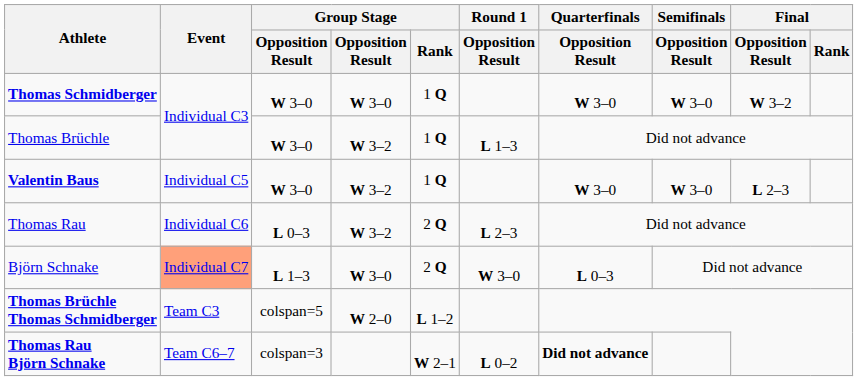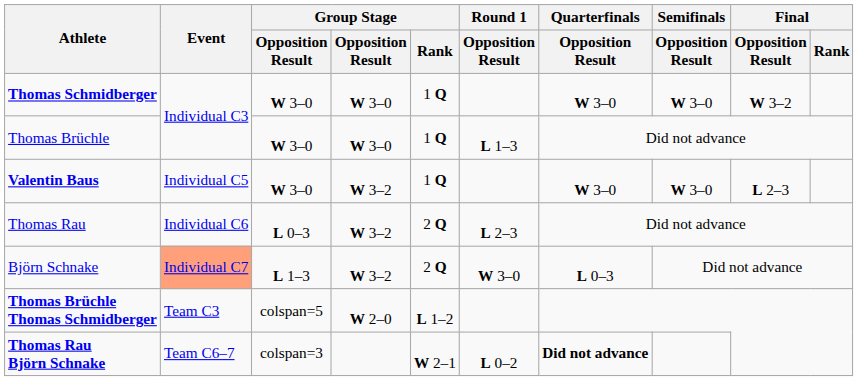(371, 147) W 3–2 -> (371, 147) W 3–0
(371, 276) W 3–0 -> (371, 276) W 3–2
